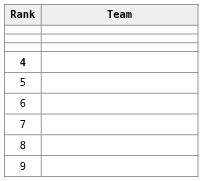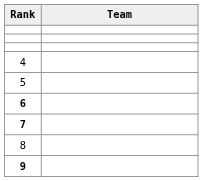(23, 62) bold -> (23, 62) normal
(23, 104) normal -> (23, 104) bold
(23, 124) normal -> (23, 124) bold
(23, 166) normal -> (23, 166) bold
